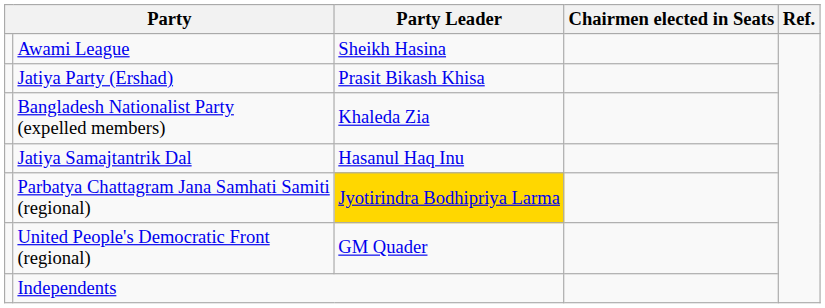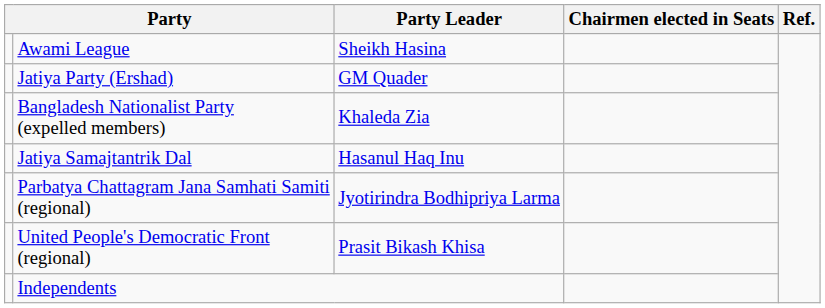(412, 78) Prasit Bikash Khisa -> (383, 78) GM Quader
(449, 197) gold background -> (449, 197) no background
(383, 248) GM Quader -> (412, 248) Prasit Bikash Khisa
